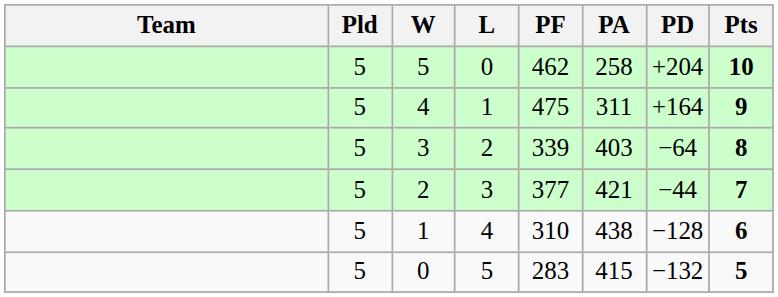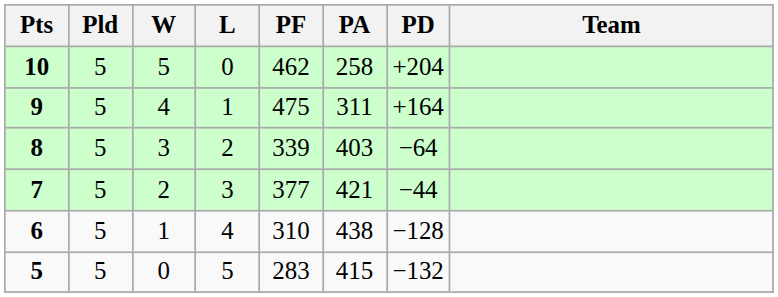columns swapped: (166, 25) <-> (741, 25)
